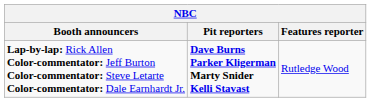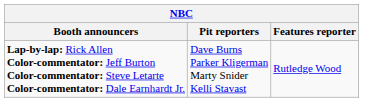(233, 69) bold -> (229, 69) normal
